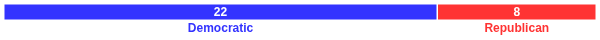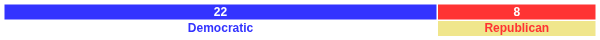(517, 28) no background -> (517, 28) khaki background
